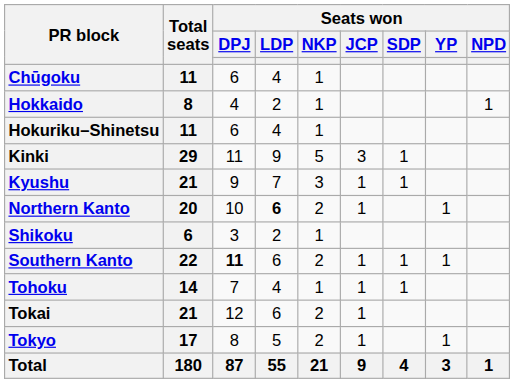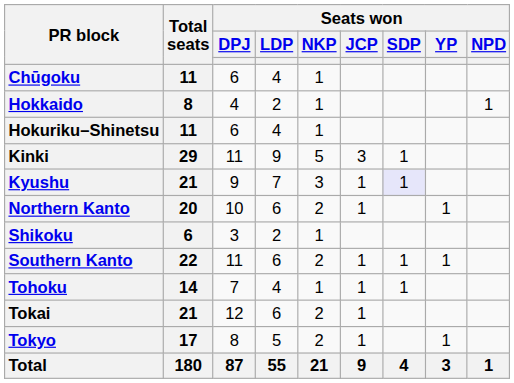(404, 183) no background -> (404, 183) lavender background
(277, 209) bold -> (277, 209) normal
(234, 261) bold -> (234, 261) normal
